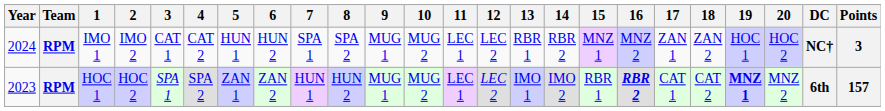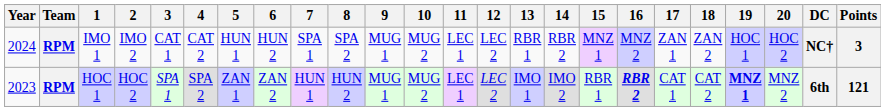(859, 86) 157 -> (859, 86) 121
